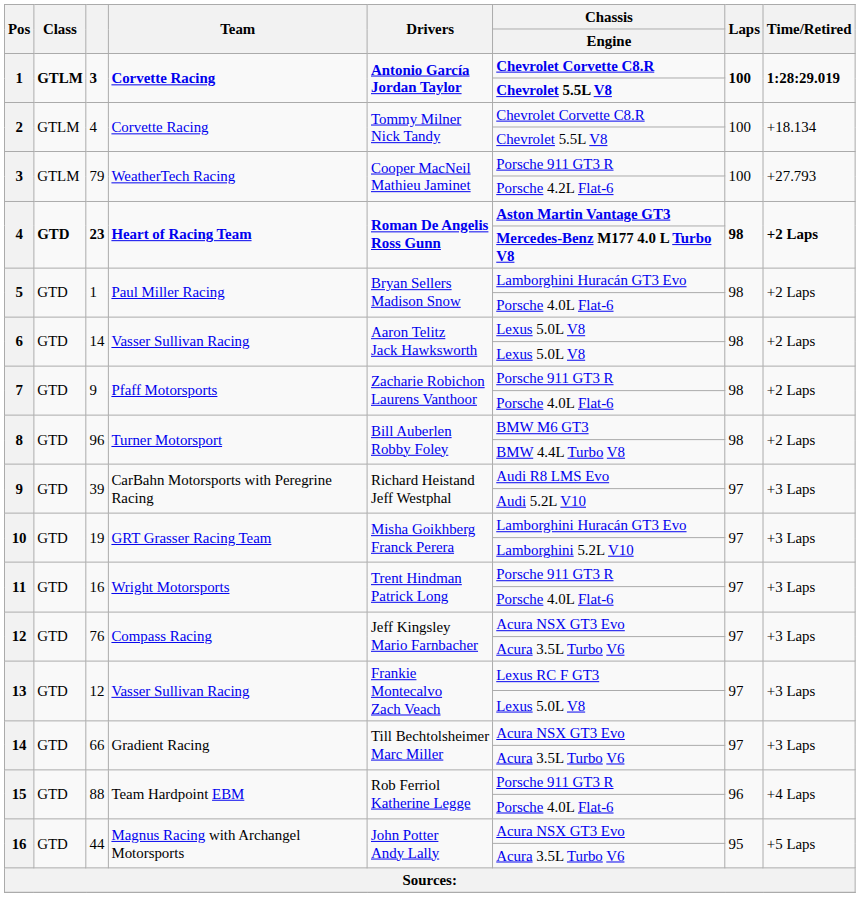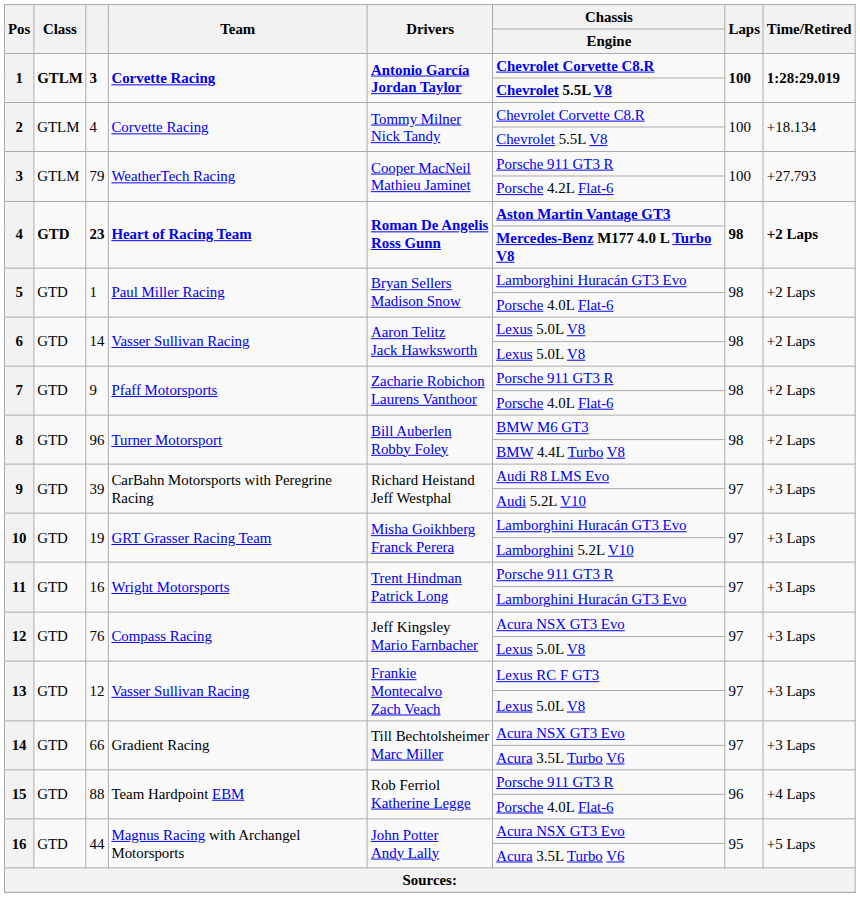(555, 599) Porsche 4.0L Flat-6 -> (591, 599) Lamborghini Huracán GT3 Evo
(560, 648) Acura 3.5L Turbo V6 -> (541, 648) Lexus 5.0L V8
